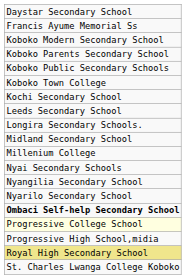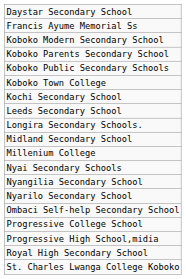(93, 210) bold -> (93, 210) normal
(75, 224) lightyellow background -> (75, 224) no background
(77, 253) khaki background -> (77, 253) no background
